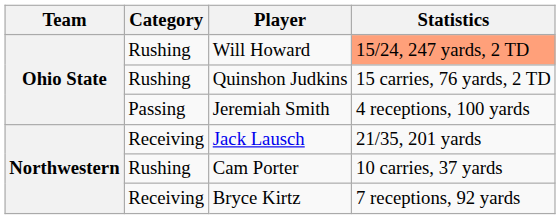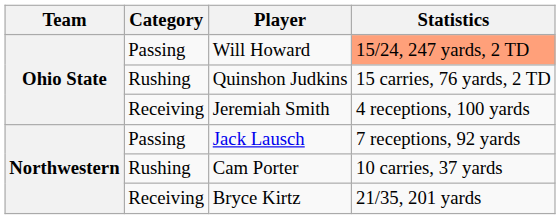(159, 49) Rushing -> (157, 49) Passing
(157, 109) Passing -> (166, 109) Receiving
(166, 138) Receiving -> (157, 138) Passing
(419, 138) 21/35, 201 yards -> (438, 138) 7 receptions, 92 yards
(438, 198) 7 receptions, 92 yards -> (419, 198) 21/35, 201 yards
